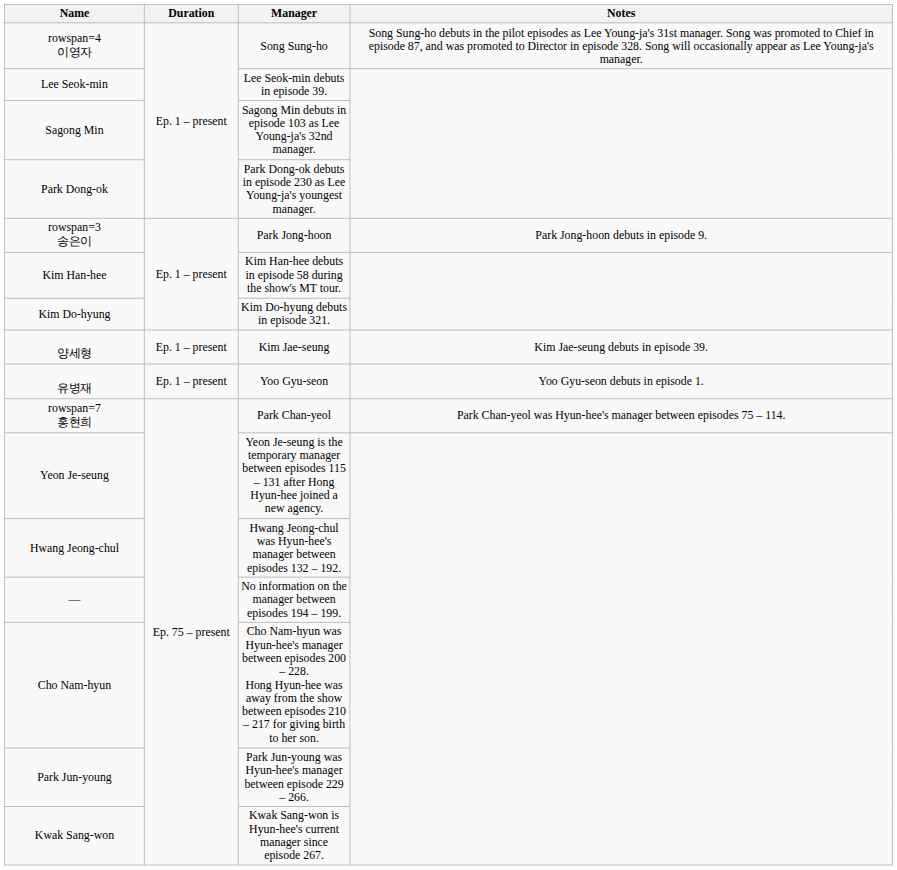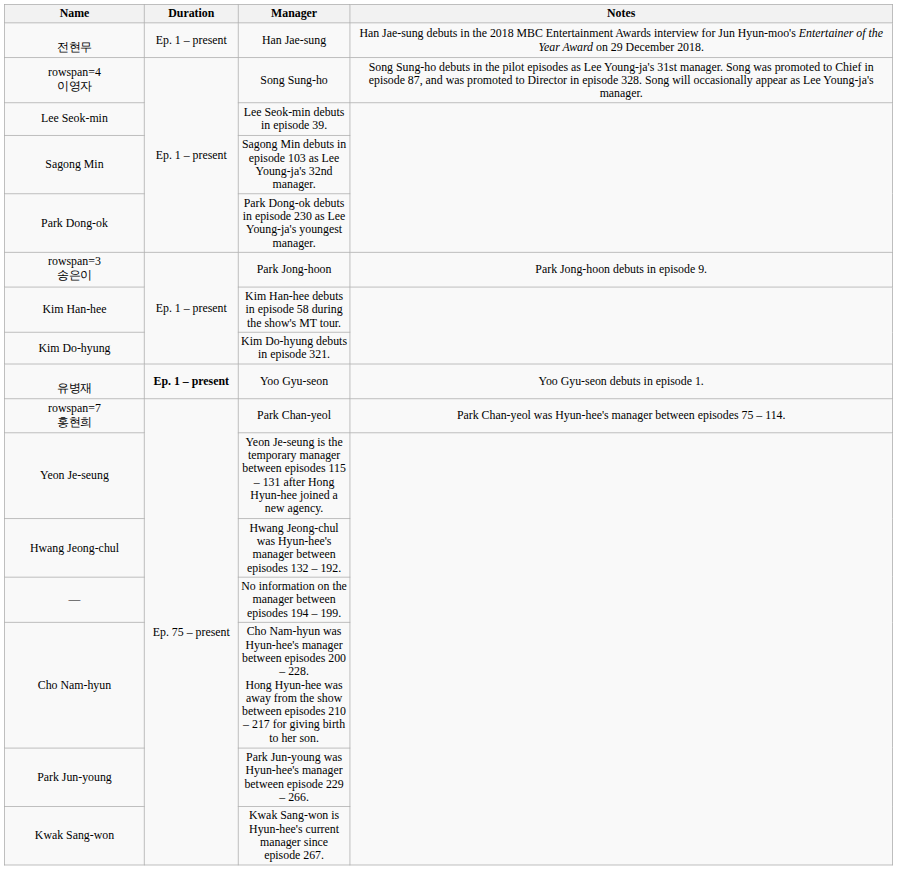+ row: (74, 46)
- row: (74, 353)
(191, 381) normal -> (191, 381) bold
